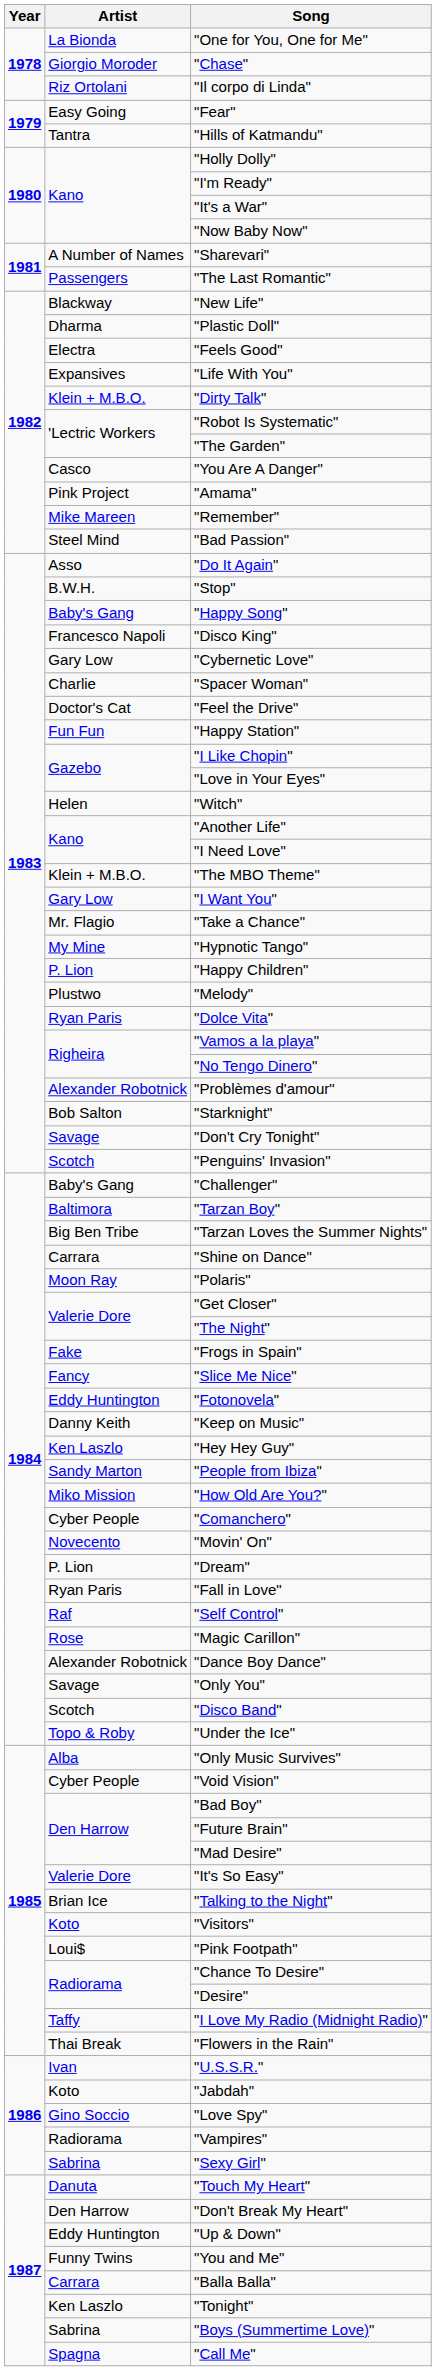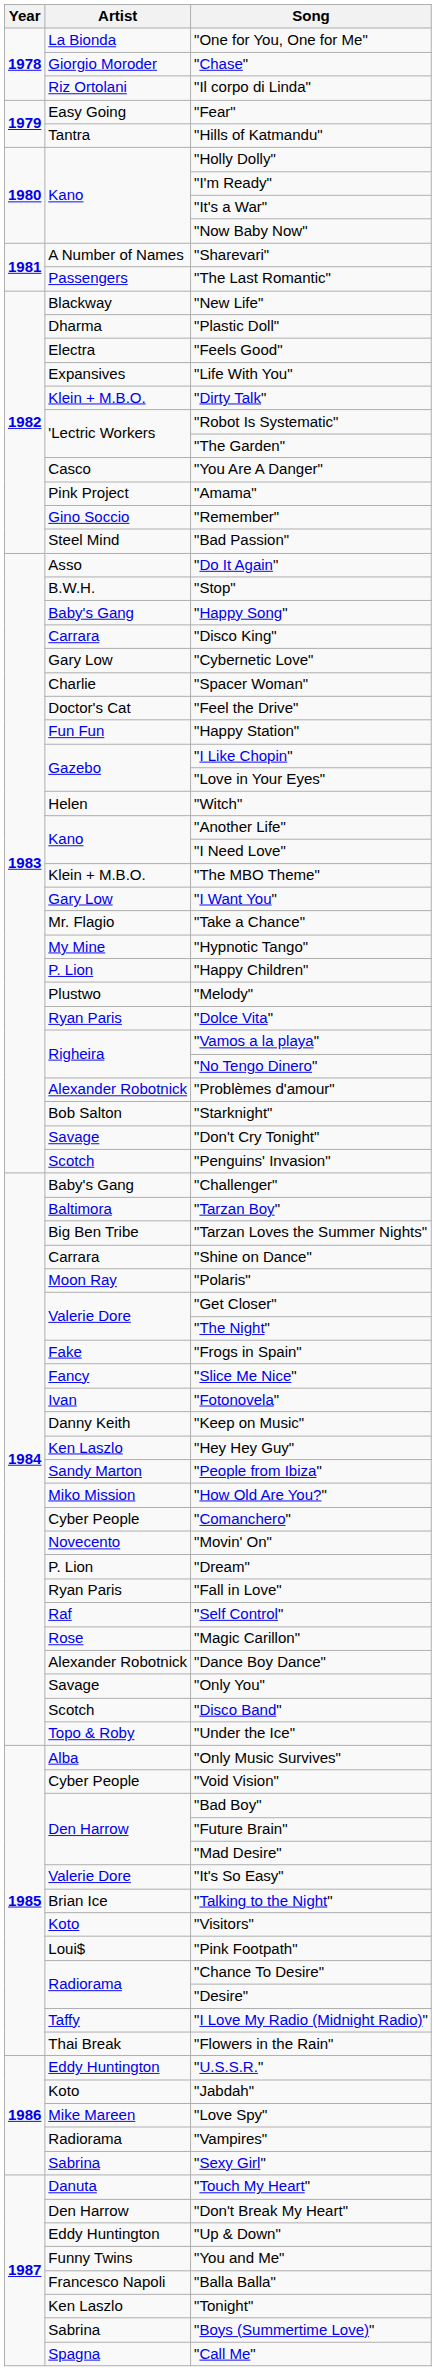(92, 517) Mike Mareen -> (89, 517) Gino Soccio
(107, 636) Francesco Napoli -> (74, 636) Carrara
(104, 1399) Eddy Huntington -> (63, 1399) Ivan
(63, 2067) Ivan -> (104, 2067) Eddy Huntington
(89, 2115) Gino Soccio -> (92, 2115) Mike Mareen
(74, 2282) Carrara -> (107, 2282) Francesco Napoli
